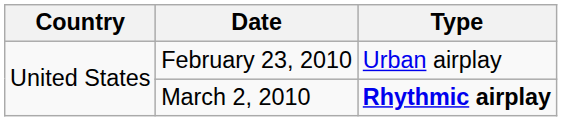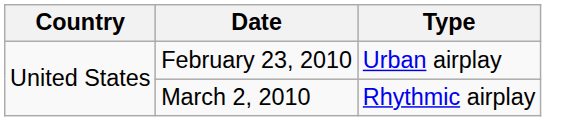(457, 97) bold -> (449, 97) normal
